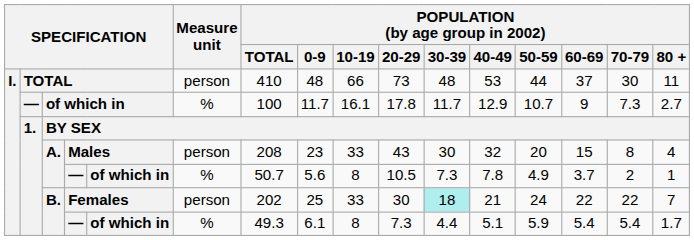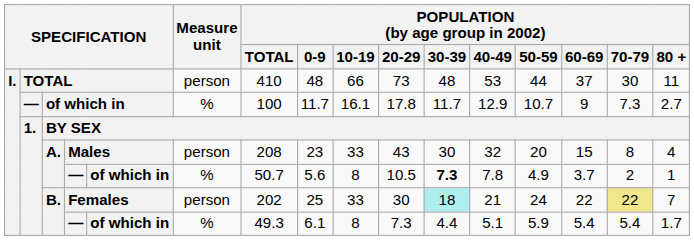(447, 175) normal -> (447, 175) bold
(630, 199) no background -> (630, 199) khaki background
